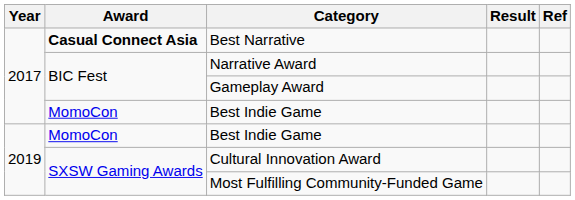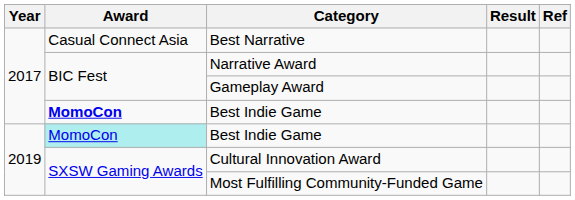(123, 40) bold -> (118, 40) normal
(83, 111) normal -> (85, 111) bold
(83, 135) no background -> (83, 135) paleturquoise background
